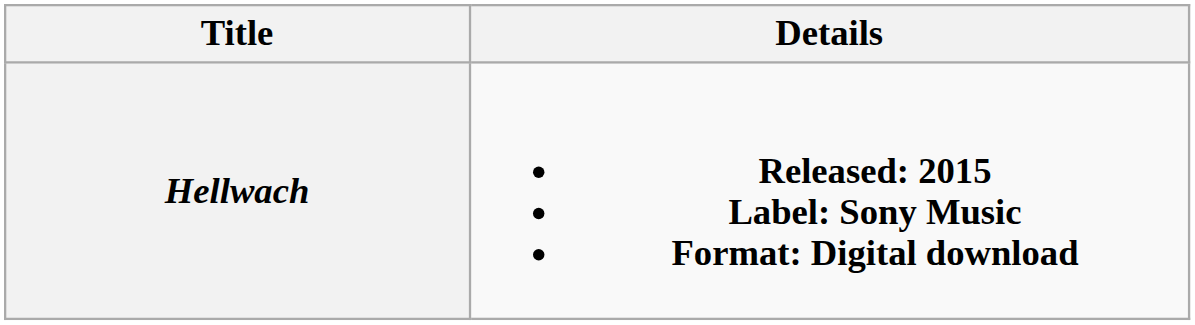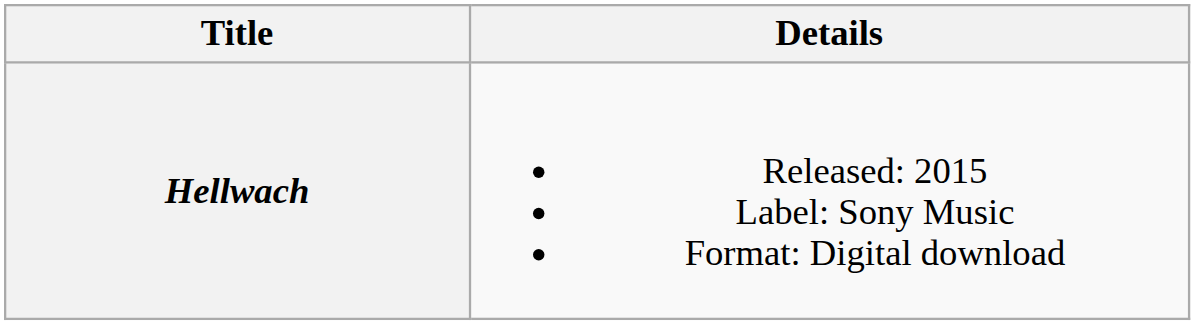(829, 211) bold -> (829, 211) normal
